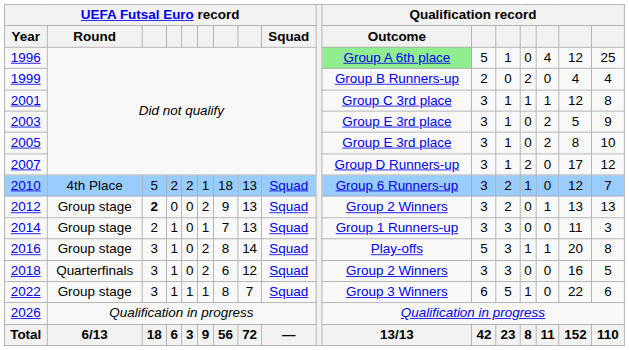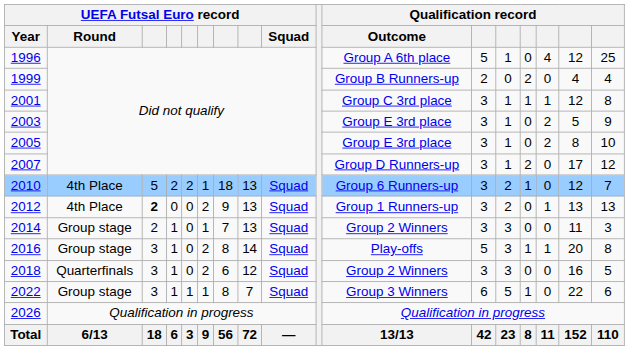(397, 57) lightgreen background -> (397, 57) no background
(95, 206) Group stage -> (95, 206) 4th Place
(397, 206) Group 2 Winners -> (397, 206) Group 1 Runners-up
(397, 228) Group 1 Runners-up -> (397, 228) Group 2 Winners
